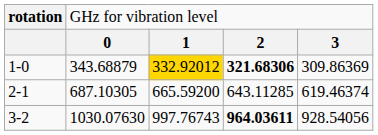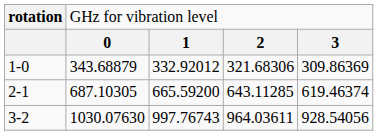(186, 67) gold background -> (186, 67) no background
(261, 67) bold -> (261, 67) normal
(260, 117) bold -> (260, 117) normal
